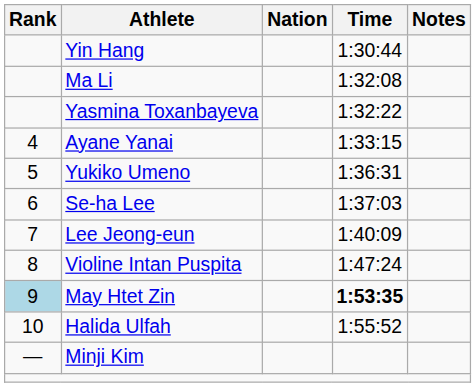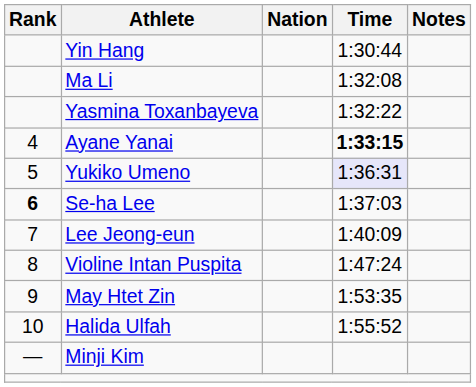(370, 142) normal -> (370, 142) bold
(370, 173) no background -> (370, 173) lavender background
(33, 204) normal -> (33, 204) bold
(33, 296) lightblue background -> (33, 296) no background
(370, 296) bold -> (370, 296) normal
